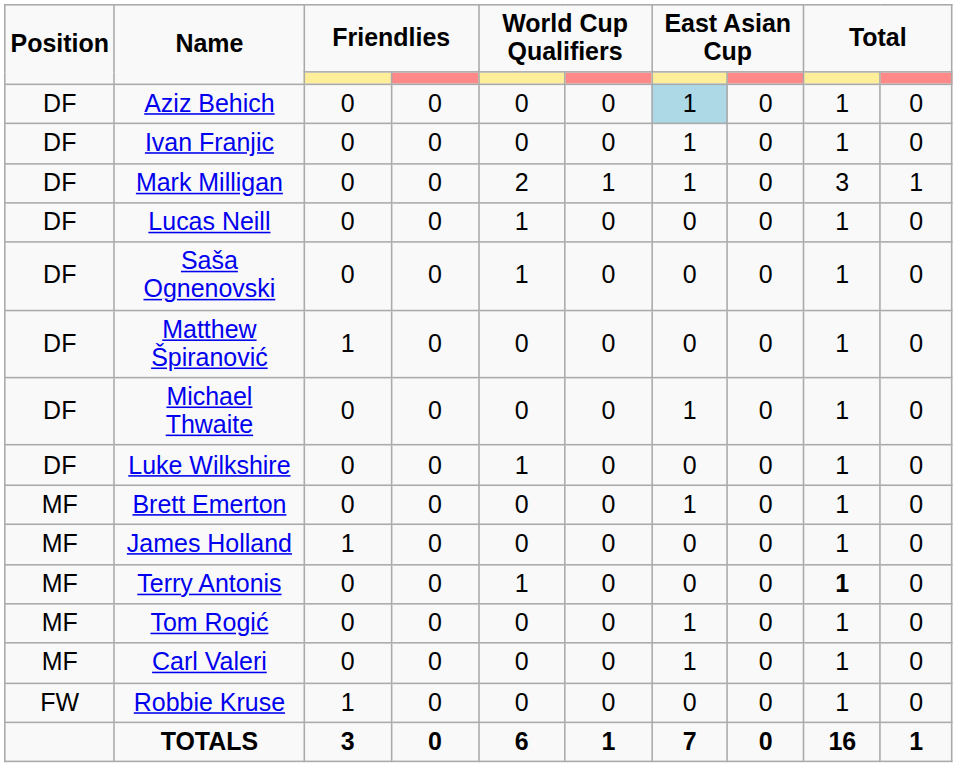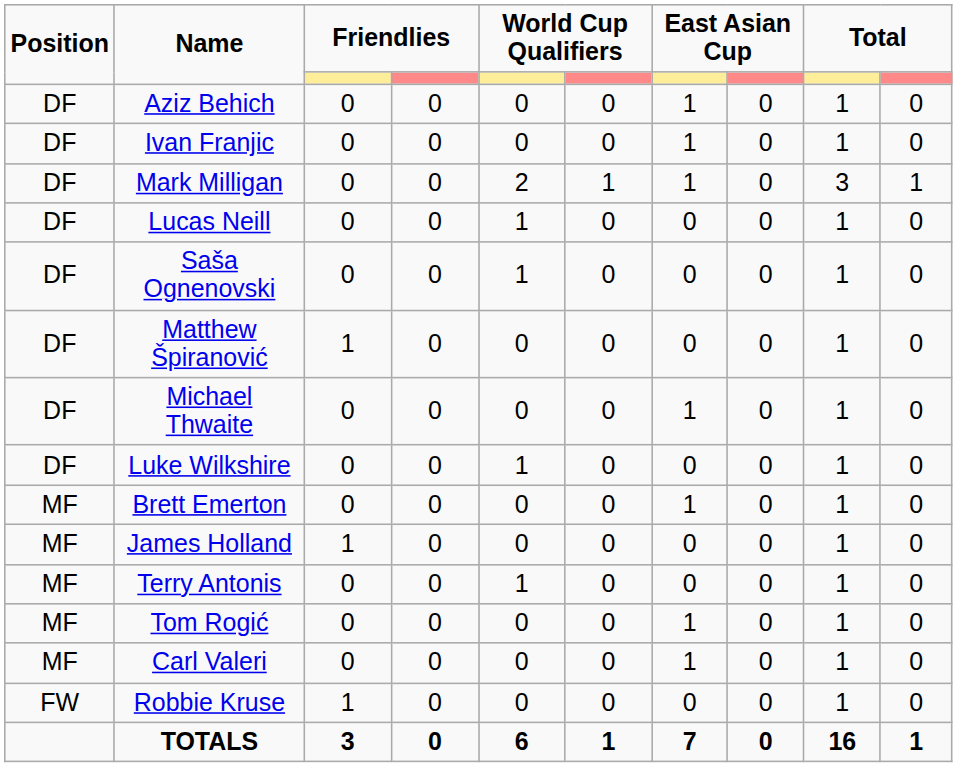(690, 103) lightblue background -> (690, 103) no background
(842, 583) bold -> (842, 583) normal
